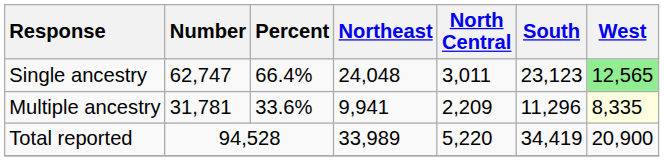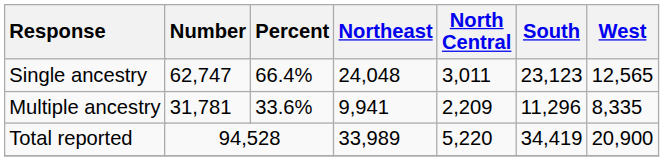(622, 75) lightgreen background -> (622, 75) no background
(617, 107) lightyellow background -> (617, 107) no background
